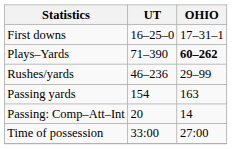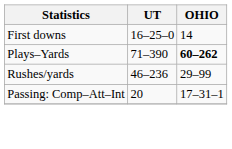(202, 34) 17–31–1 -> (186, 34) 14
- row: (41, 94)
(186, 113) 14 -> (202, 94) 17–31–1
- row: (55, 133)
